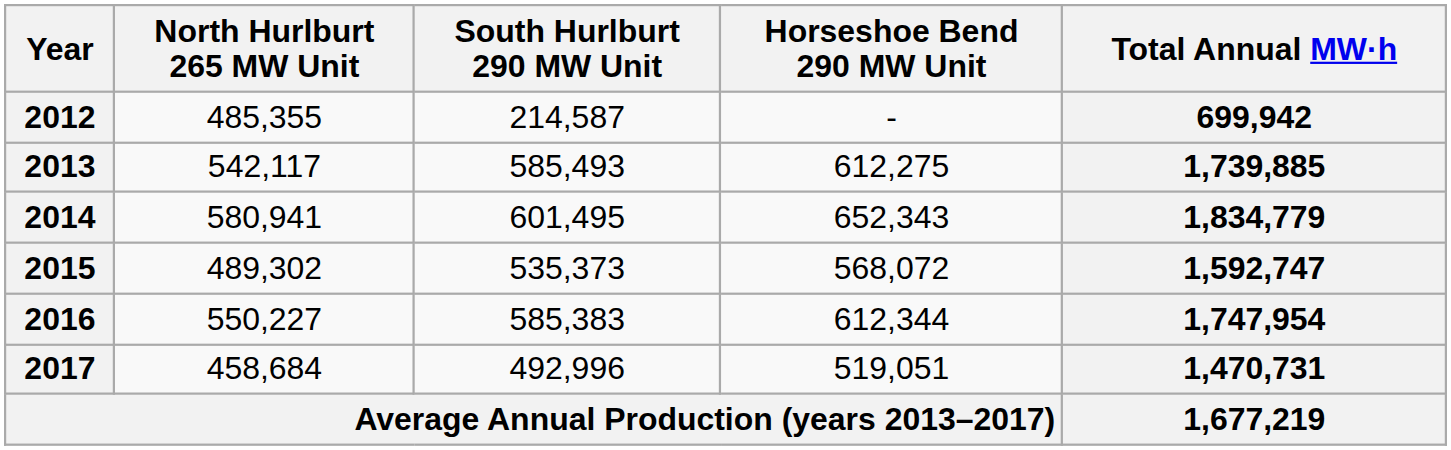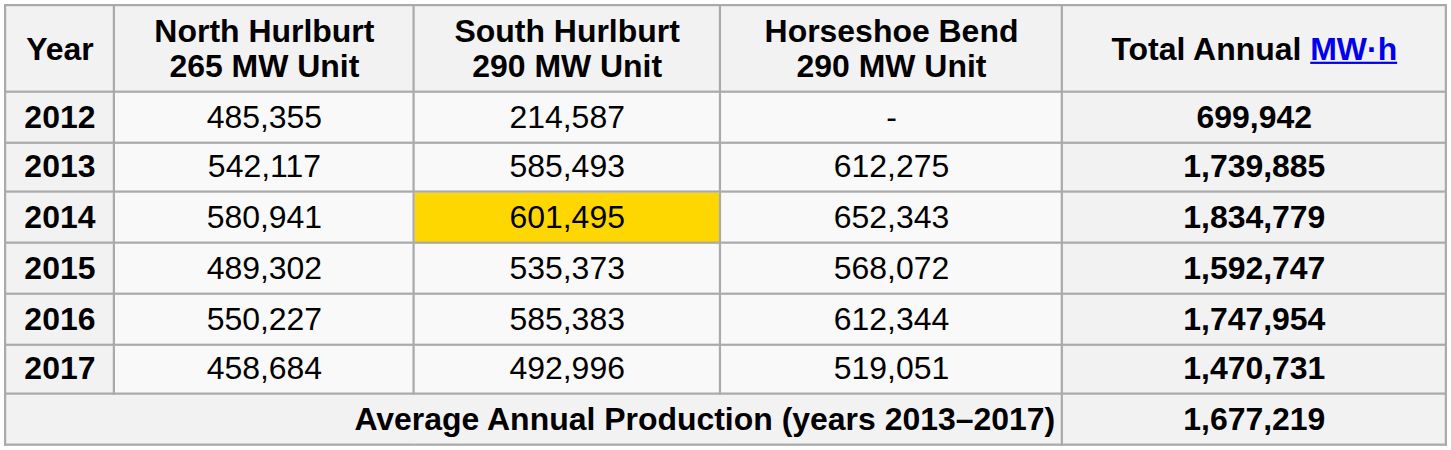(567, 218) no background -> (567, 218) gold background
